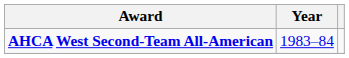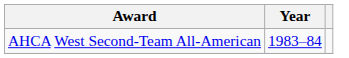(141, 41) bold -> (134, 41) normal
